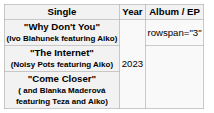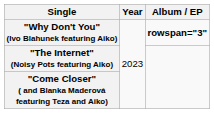(175, 32) normal -> (177, 32) bold
